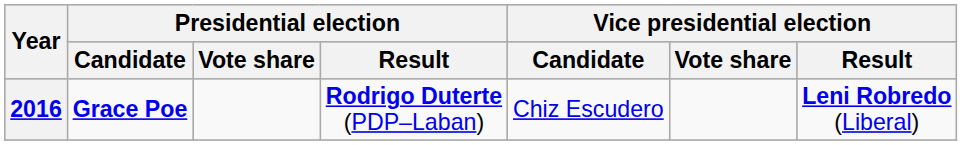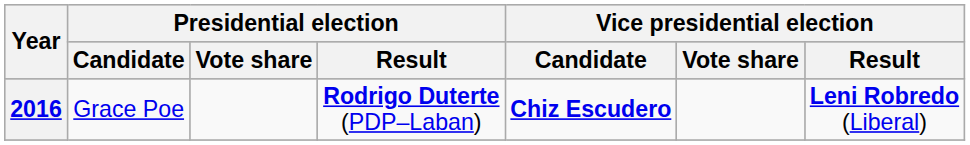(130, 110) bold -> (129, 110) normal
(588, 110) normal -> (591, 110) bold
